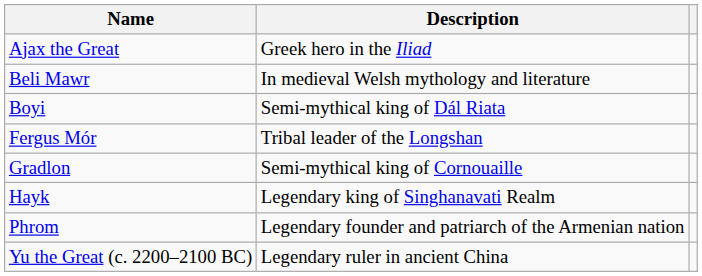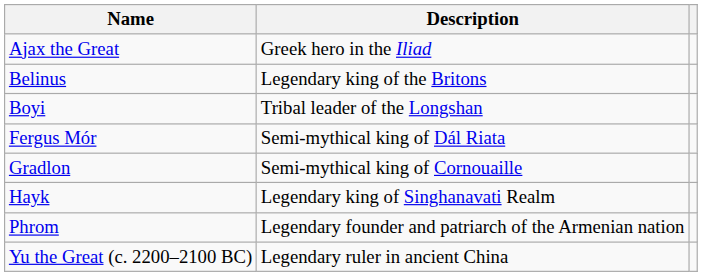- row: (49, 78)
+ row: (38, 78)
(383, 108) Semi-mythical king of Dál Riata -> (372, 108) Tribal leader of the Longshan
(372, 138) Tribal leader of the Longshan -> (383, 138) Semi-mythical king of Dál Riata
